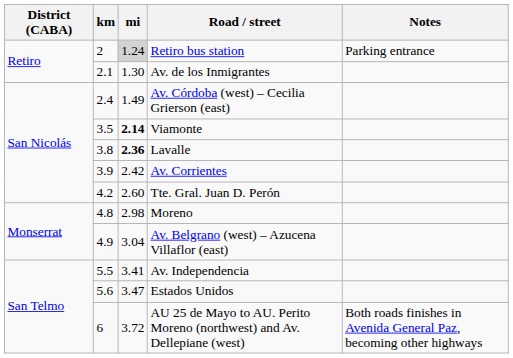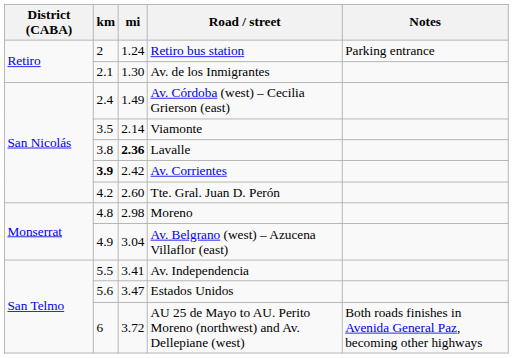(133, 51) lightgrey background -> (133, 51) no background
(133, 129) bold -> (133, 129) normal
(105, 171) normal -> (105, 171) bold
